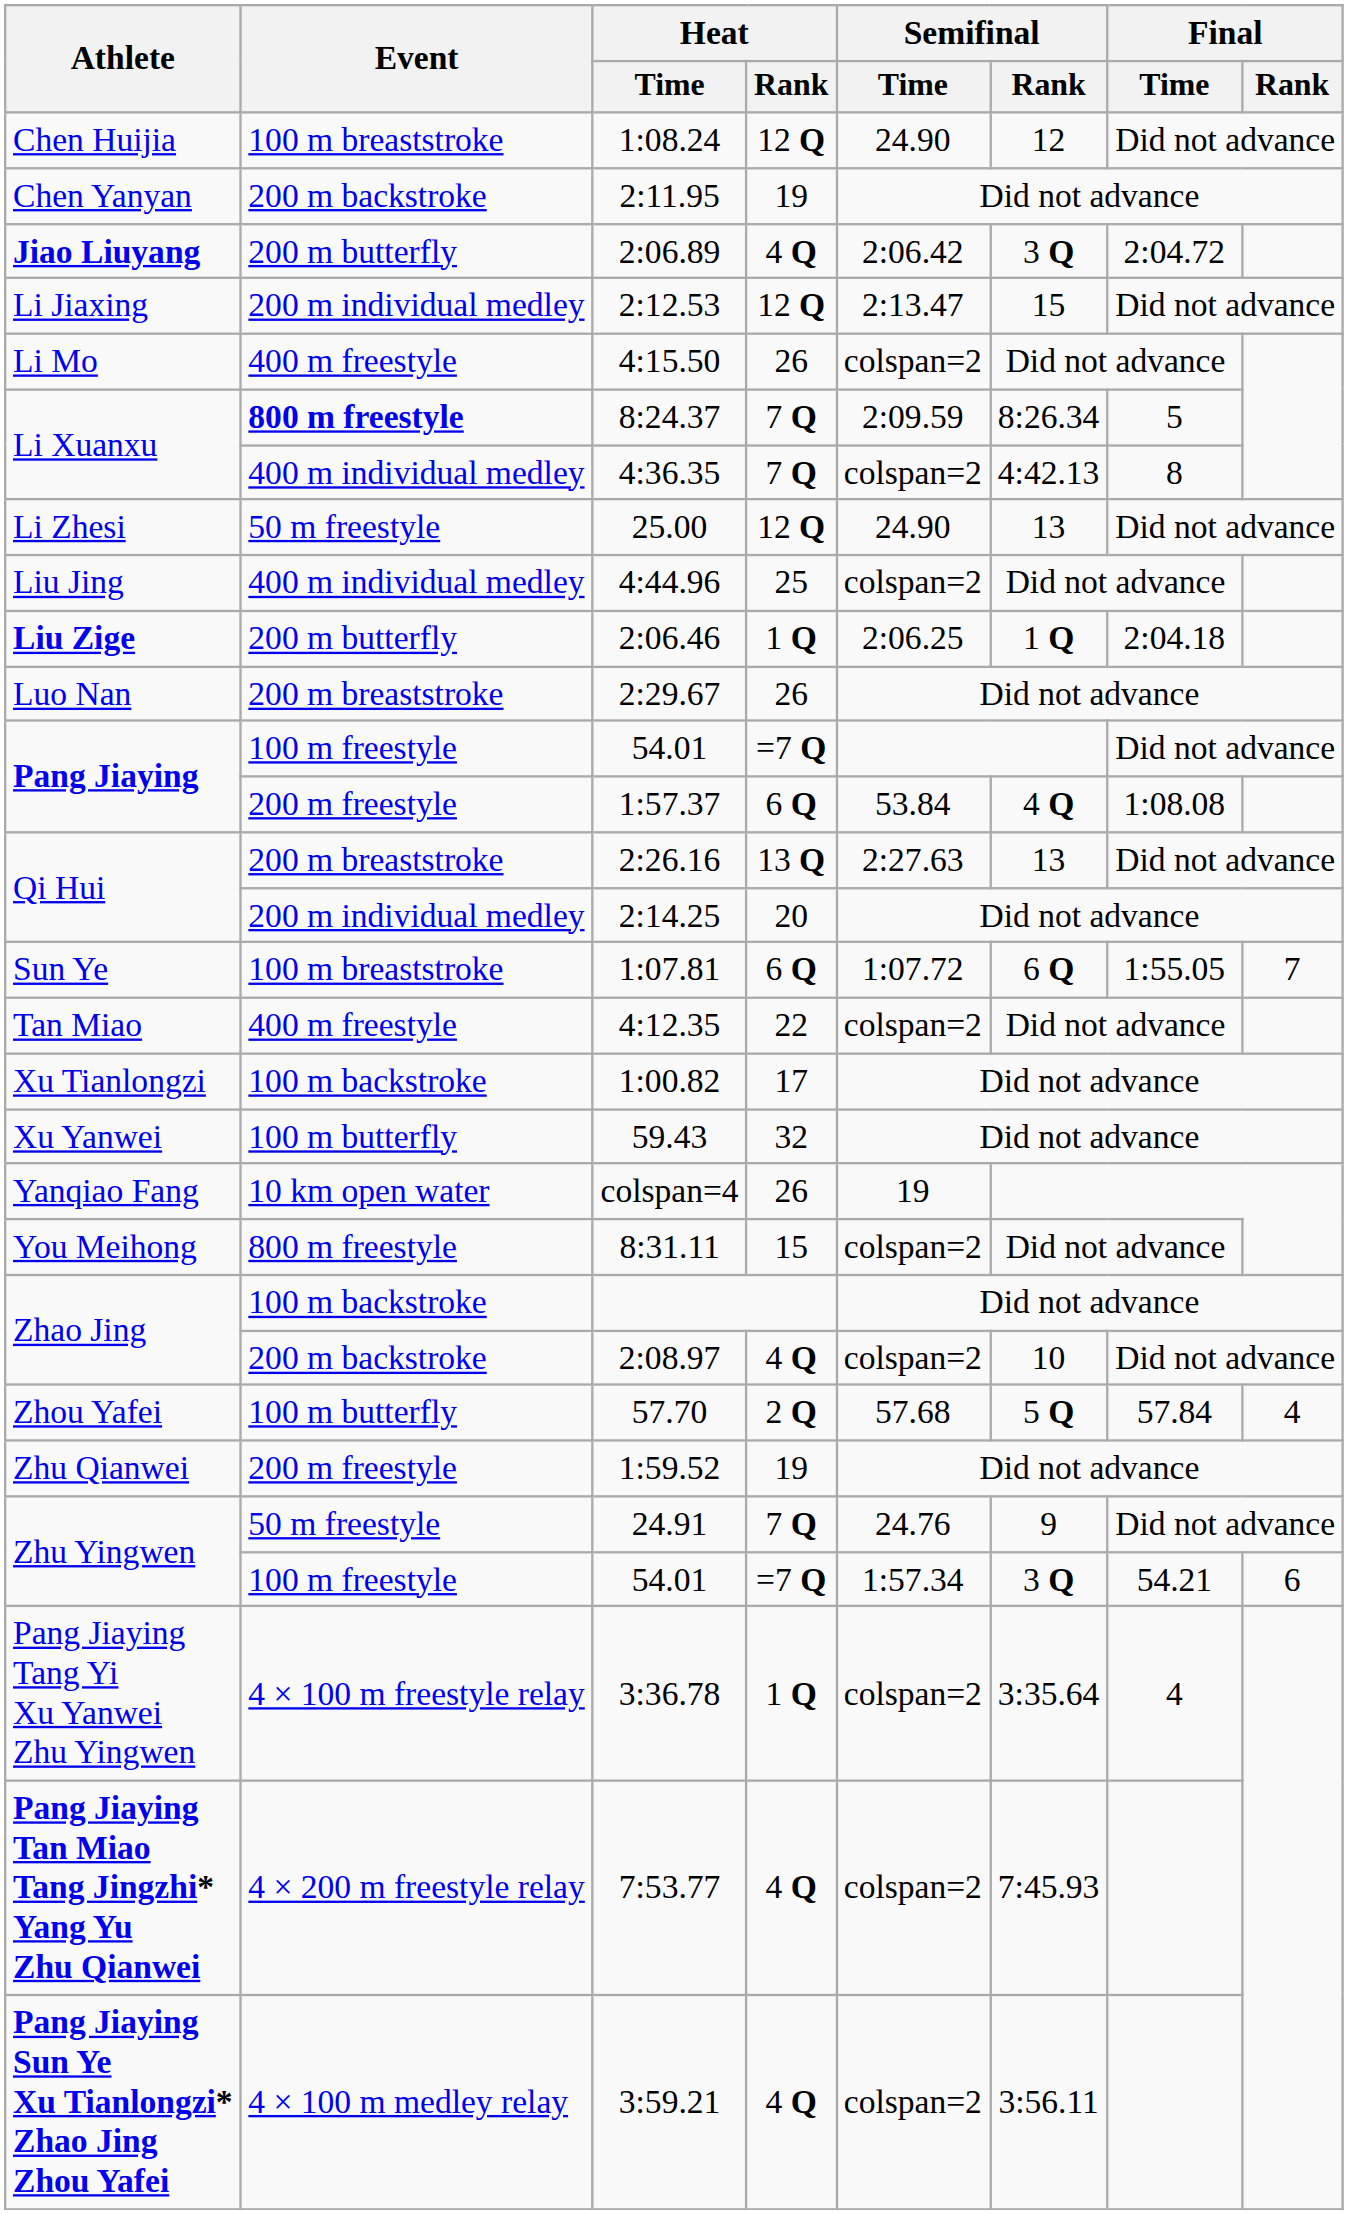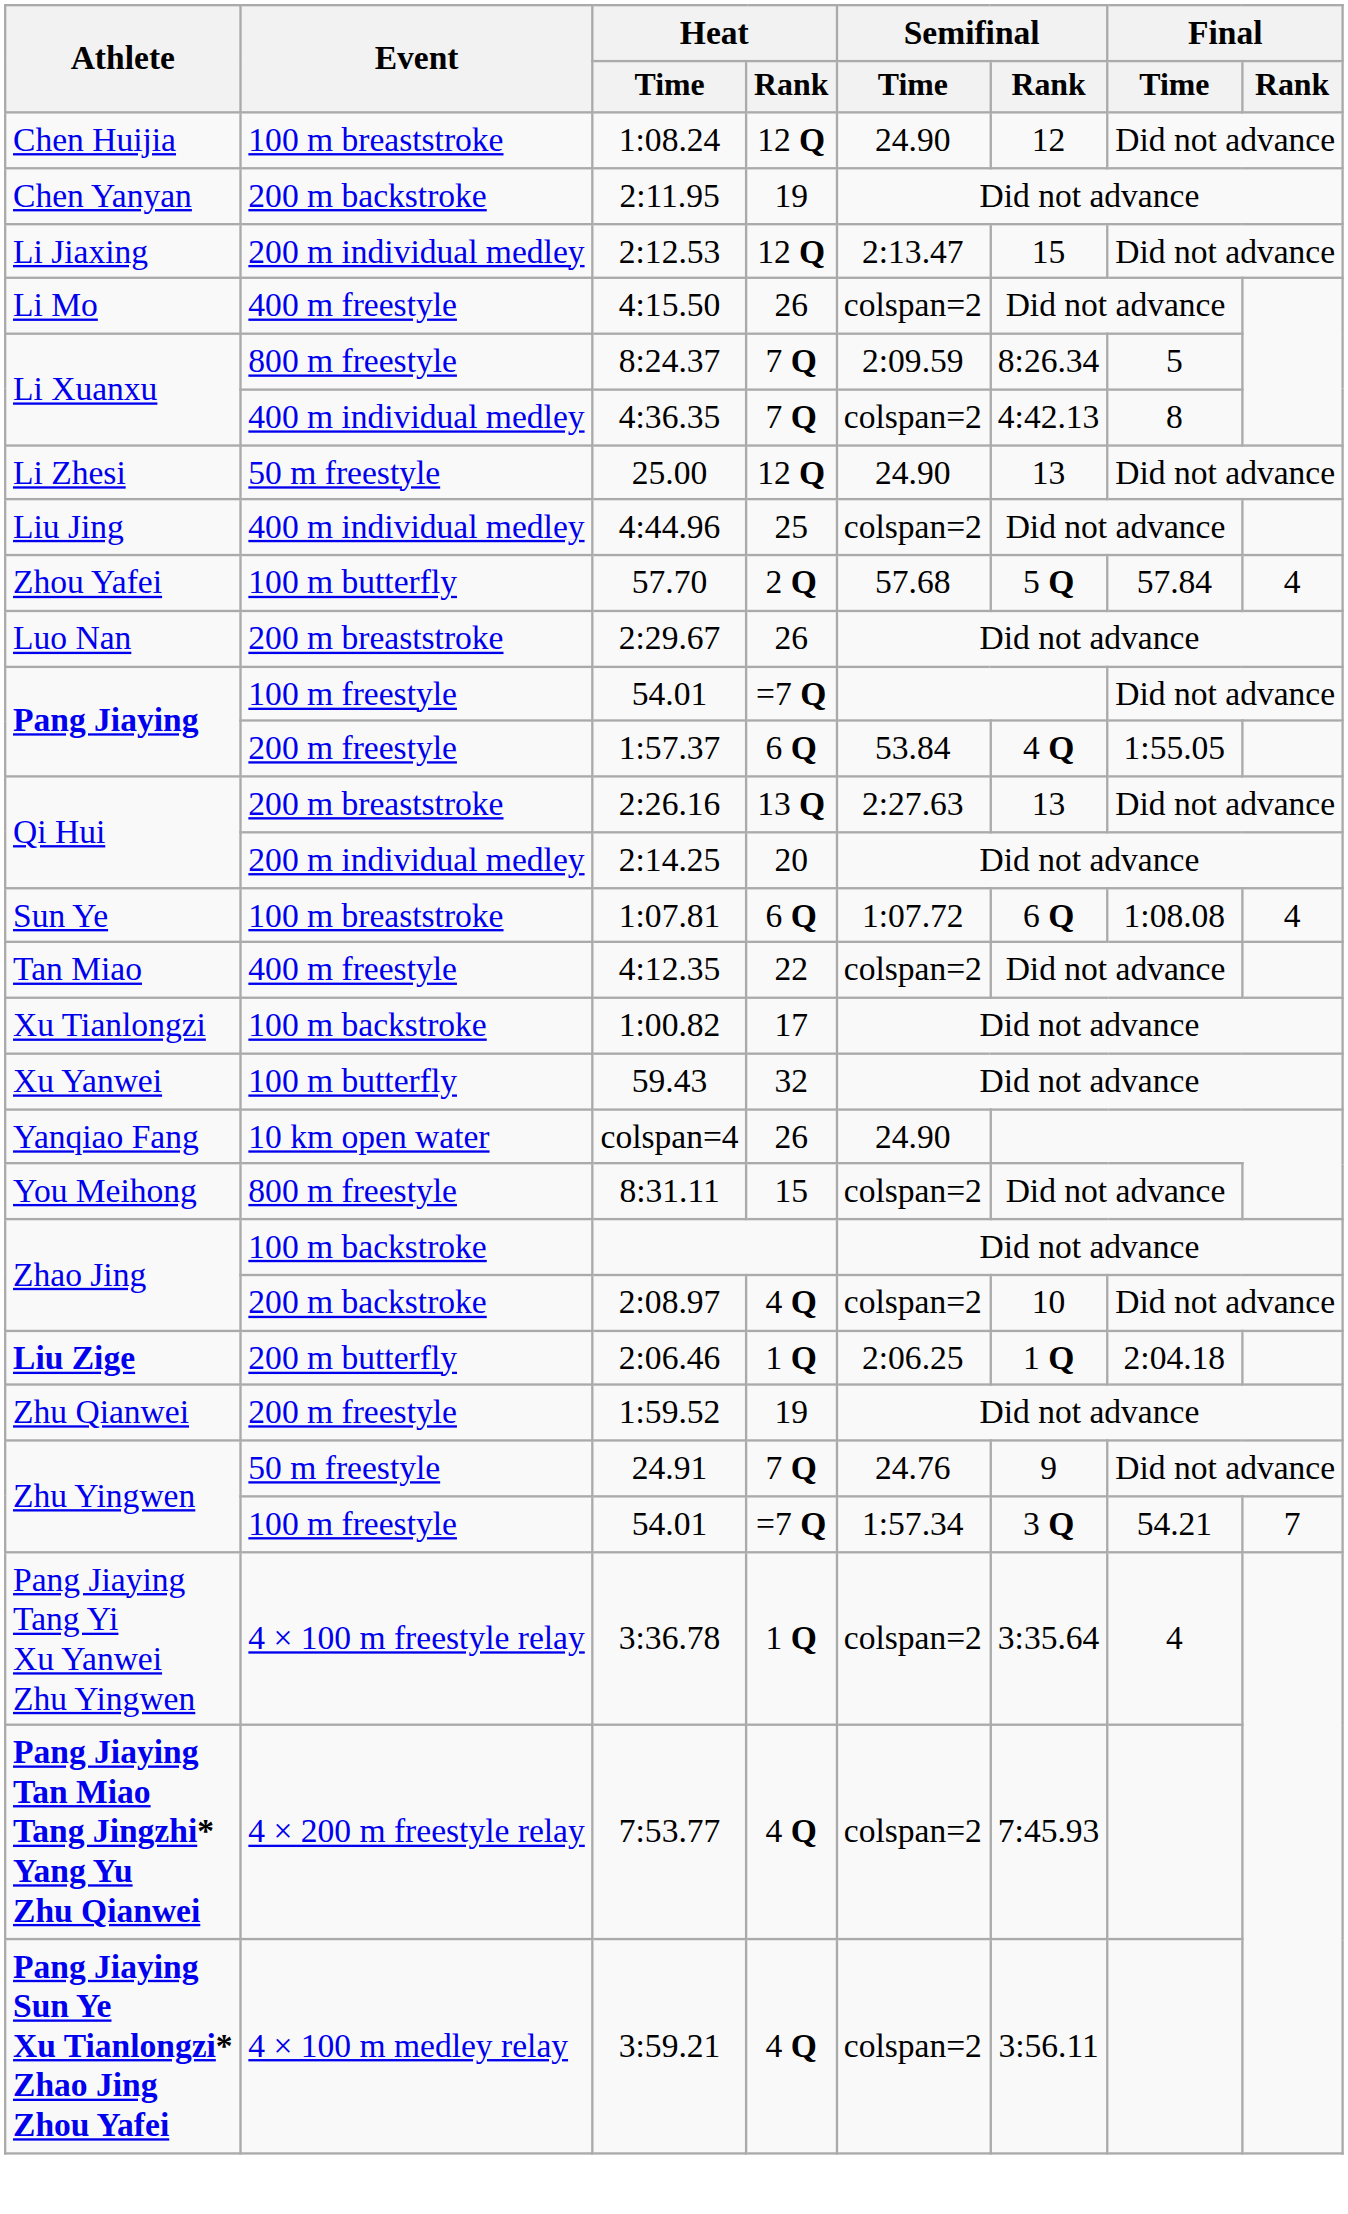- row: (107, 250)
(356, 416) bold -> (353, 361) normal
rows swapped: (74, 638) <-> (88, 1413)
(1174, 804) 1:08.08 -> (1174, 748) 1:55.05
(1174, 970) 1:55.05 -> (1174, 914) 1:08.08
(1292, 970) 7 -> (1292, 914) 4
(913, 1191) 19 -> (913, 1136) 24.90
(1292, 1579) 6 -> (1292, 1523) 7
